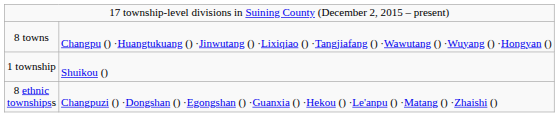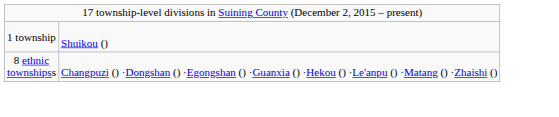- row: (31, 36)
